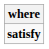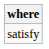(24, 33) bold -> (23, 33) normal
